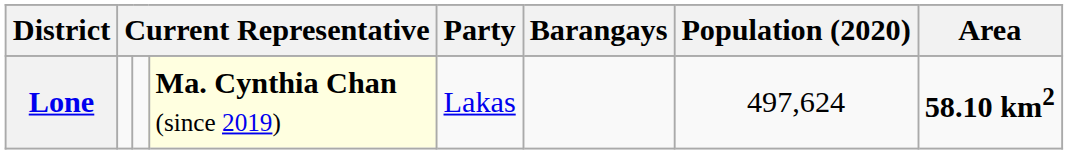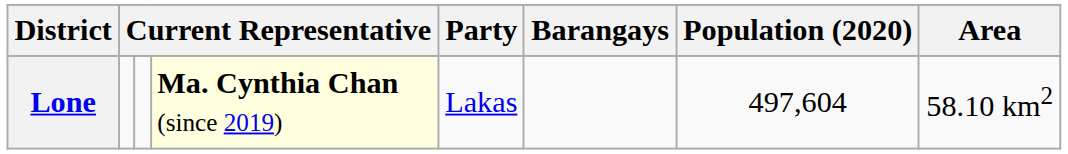(796, 101) 497,624 -> (798, 101) 497,604
(990, 102) bold -> (990, 102) normal
